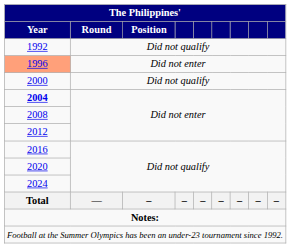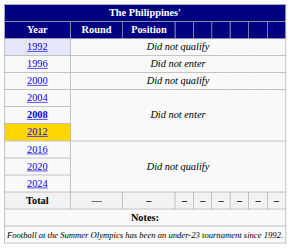(37, 47) no background -> (37, 47) lavender background
(37, 64) lightsalmon background -> (37, 64) no background
(37, 98) bold -> (37, 98) normal
(37, 115) normal -> (37, 115) bold
(37, 132) no background -> (37, 132) gold background
